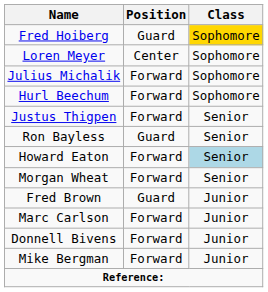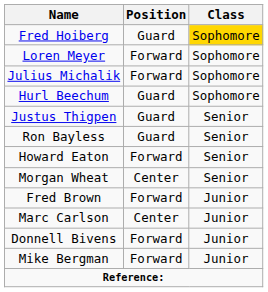(156, 55) Center -> (156, 55) Forward
(156, 96) Forward -> (156, 96) Guard
(156, 116) Forward -> (156, 116) Guard
(226, 157) lightblue background -> (226, 157) no background
(156, 177) Forward -> (156, 177) Center
(156, 198) Guard -> (156, 198) Forward
(156, 218) Forward -> (156, 218) Center
